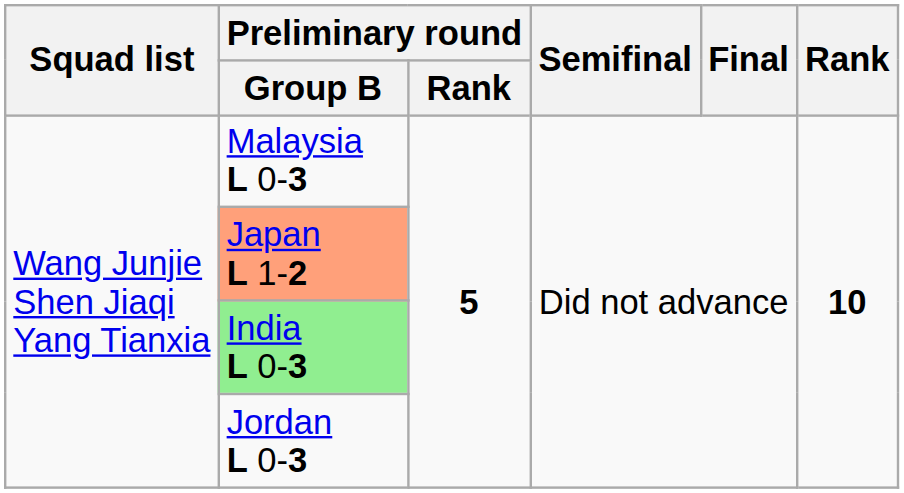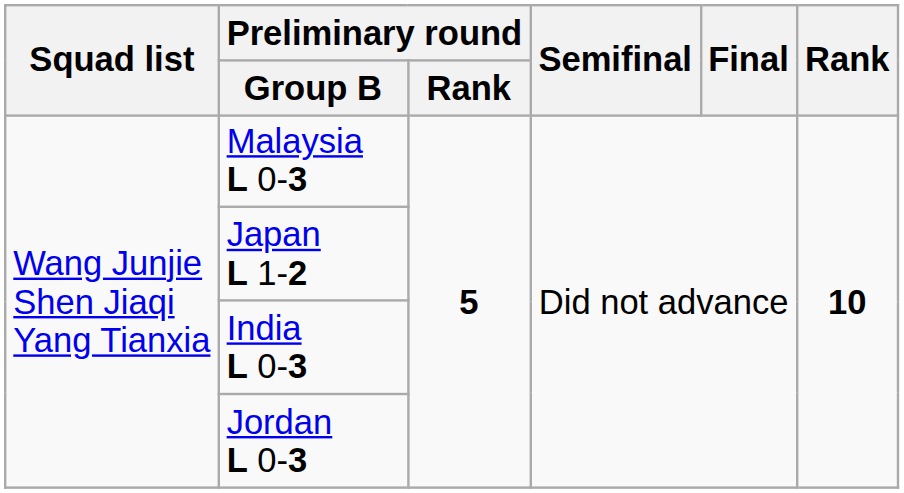(274, 254) lightsalmon background -> (274, 254) no background
(267, 347) lightgreen background -> (267, 347) no background
